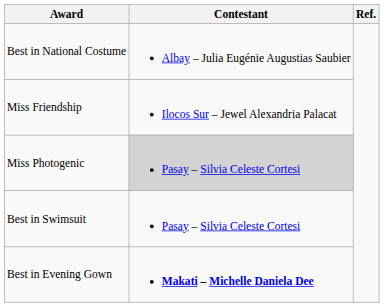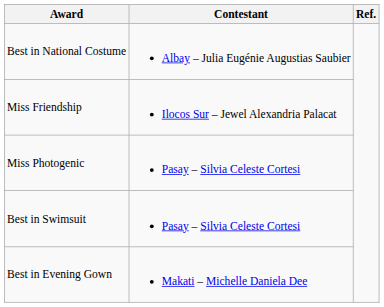(241, 170) lightgrey background -> (241, 170) no background
(241, 282) bold -> (241, 282) normal
